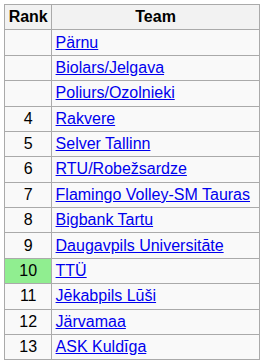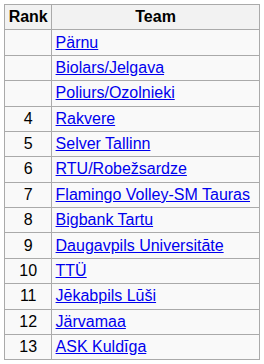(28, 270) lightgreen background -> (28, 270) no background
